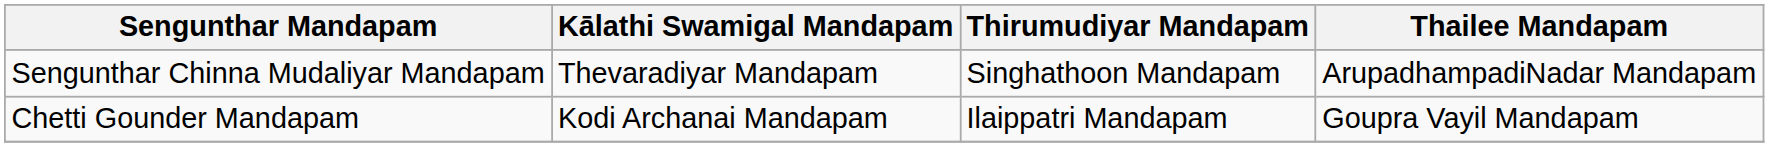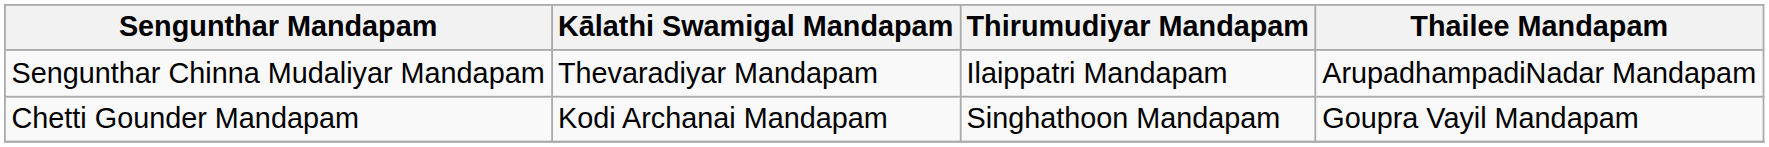(1123, 73) Singhathoon Mandapam -> (1097, 73) Ilaippatri Mandapam
(1097, 118) Ilaippatri Mandapam -> (1123, 118) Singhathoon Mandapam
